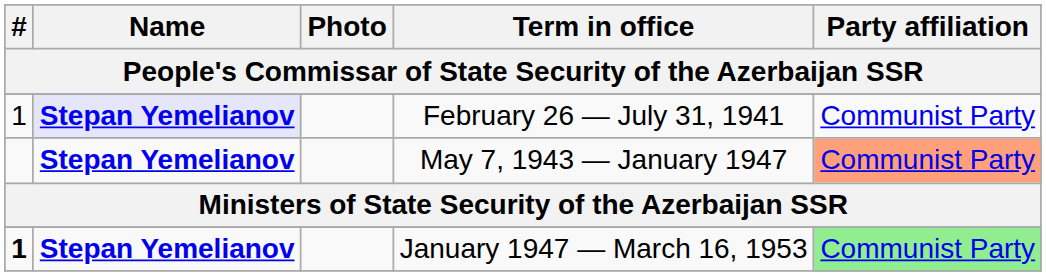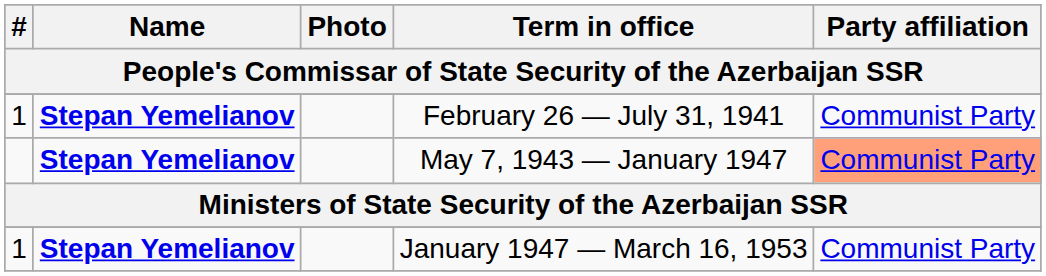(167, 115) lavender background -> (167, 115) no background
(19, 248) bold -> (19, 248) normal
(928, 248) lightgreen background -> (928, 248) no background
